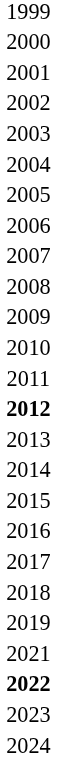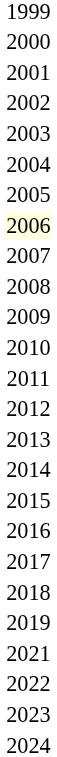(28, 225) no background -> (28, 225) lightyellow background
(28, 409) bold -> (28, 409) normal
(28, 684) bold -> (28, 684) normal
